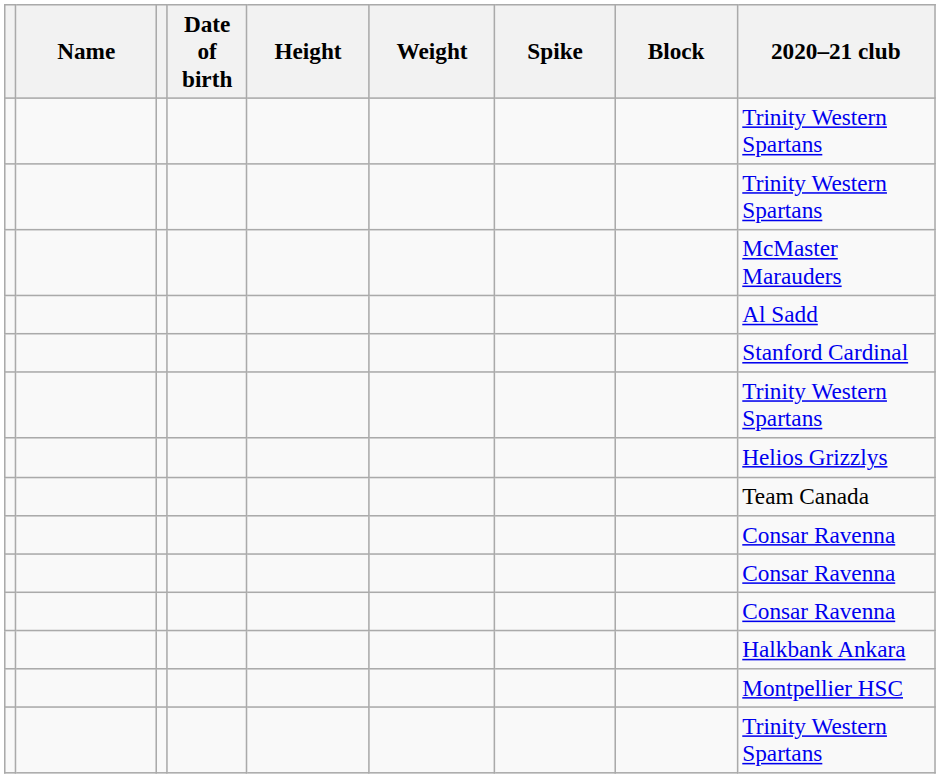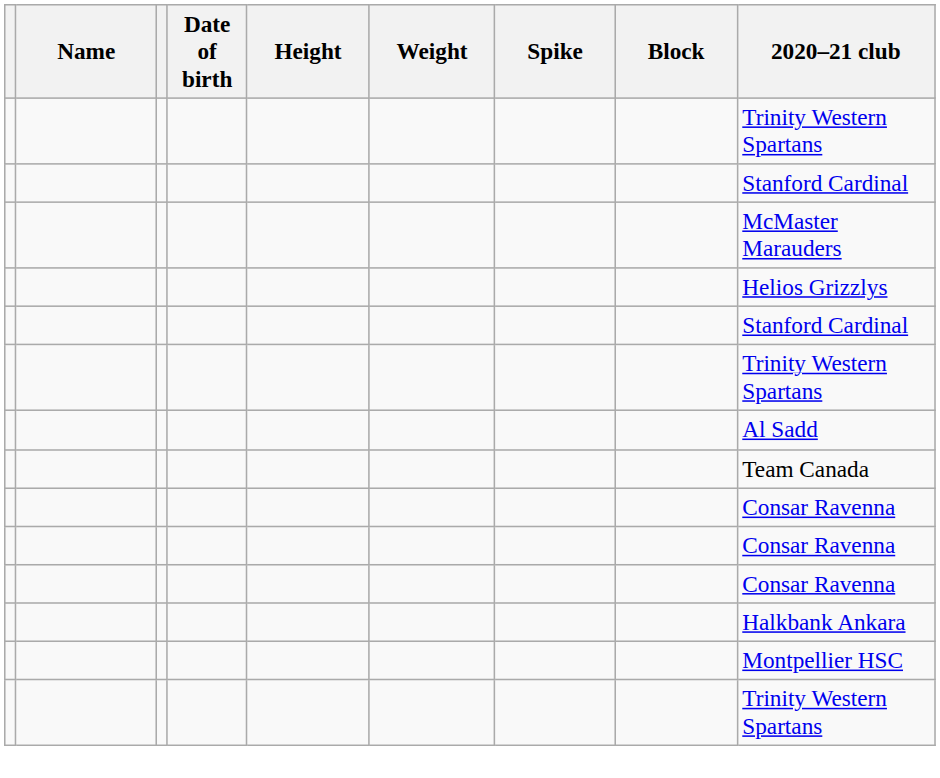(815, 196) Trinity Western Spartans -> (825, 183) Stanford Cardinal
(780, 314) Al Sadd -> (815, 287) Helios Grizzlys
(815, 457) Helios Grizzlys -> (780, 429) Al Sadd
